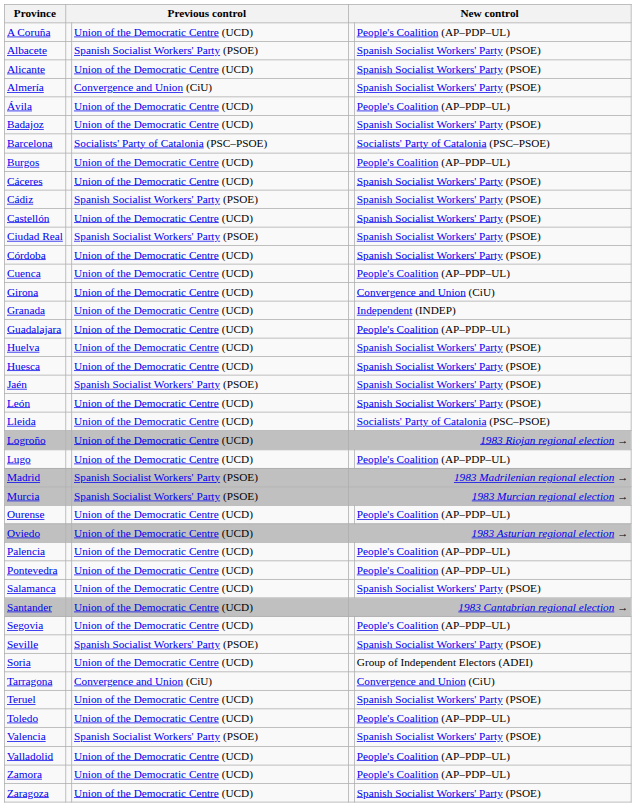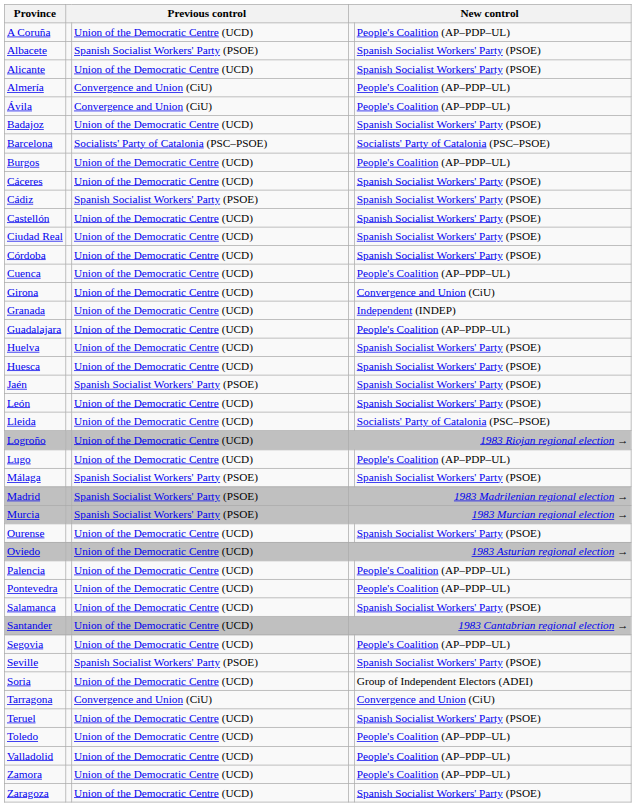(449, 88) Spanish Socialist Workers' Party (PSOE) -> (433, 88) People's Coalition (AP–PDP–UL)
(163, 106) Union of the Democratic Centre (UCD) -> (143, 106) Convergence and Union (CiU)
(166, 236) Spanish Socialist Workers' Party (PSOE) -> (163, 236) Union of the Democratic Centre (UCD)
+ row: (24, 477)
(433, 514) People's Coalition (AP–PDP–UL) -> (449, 533) Spanish Socialist Workers' Party (PSOE)
- row: (26, 737)
